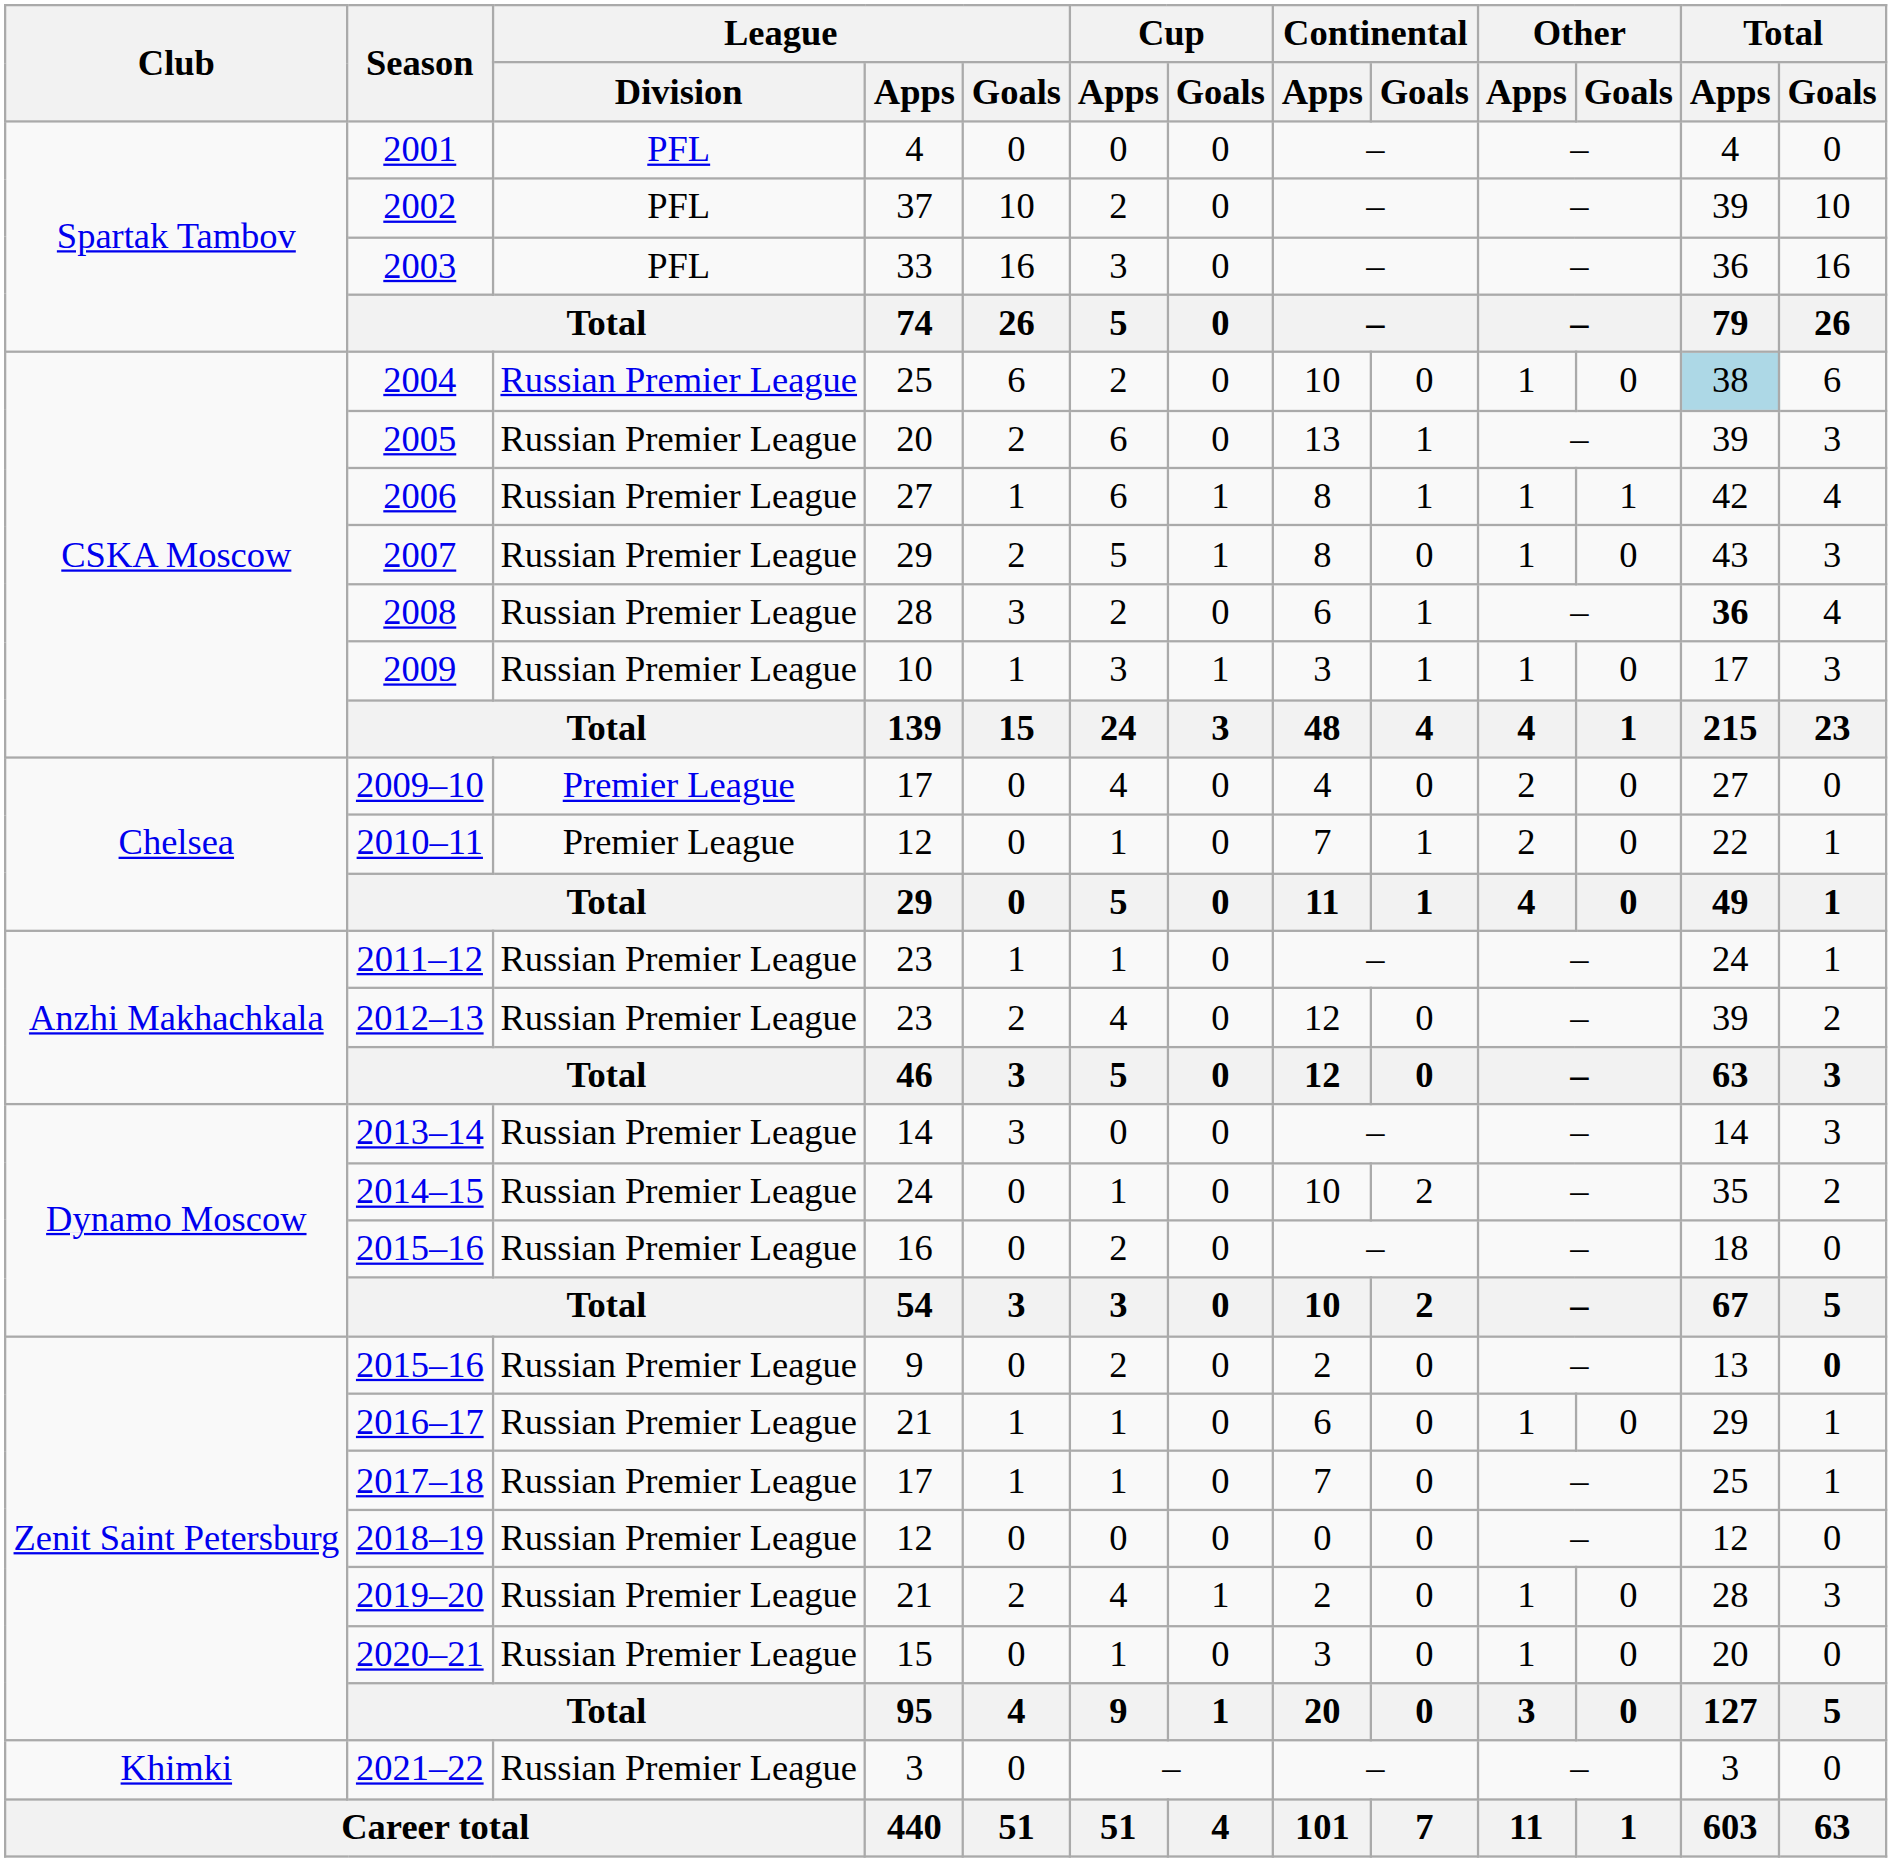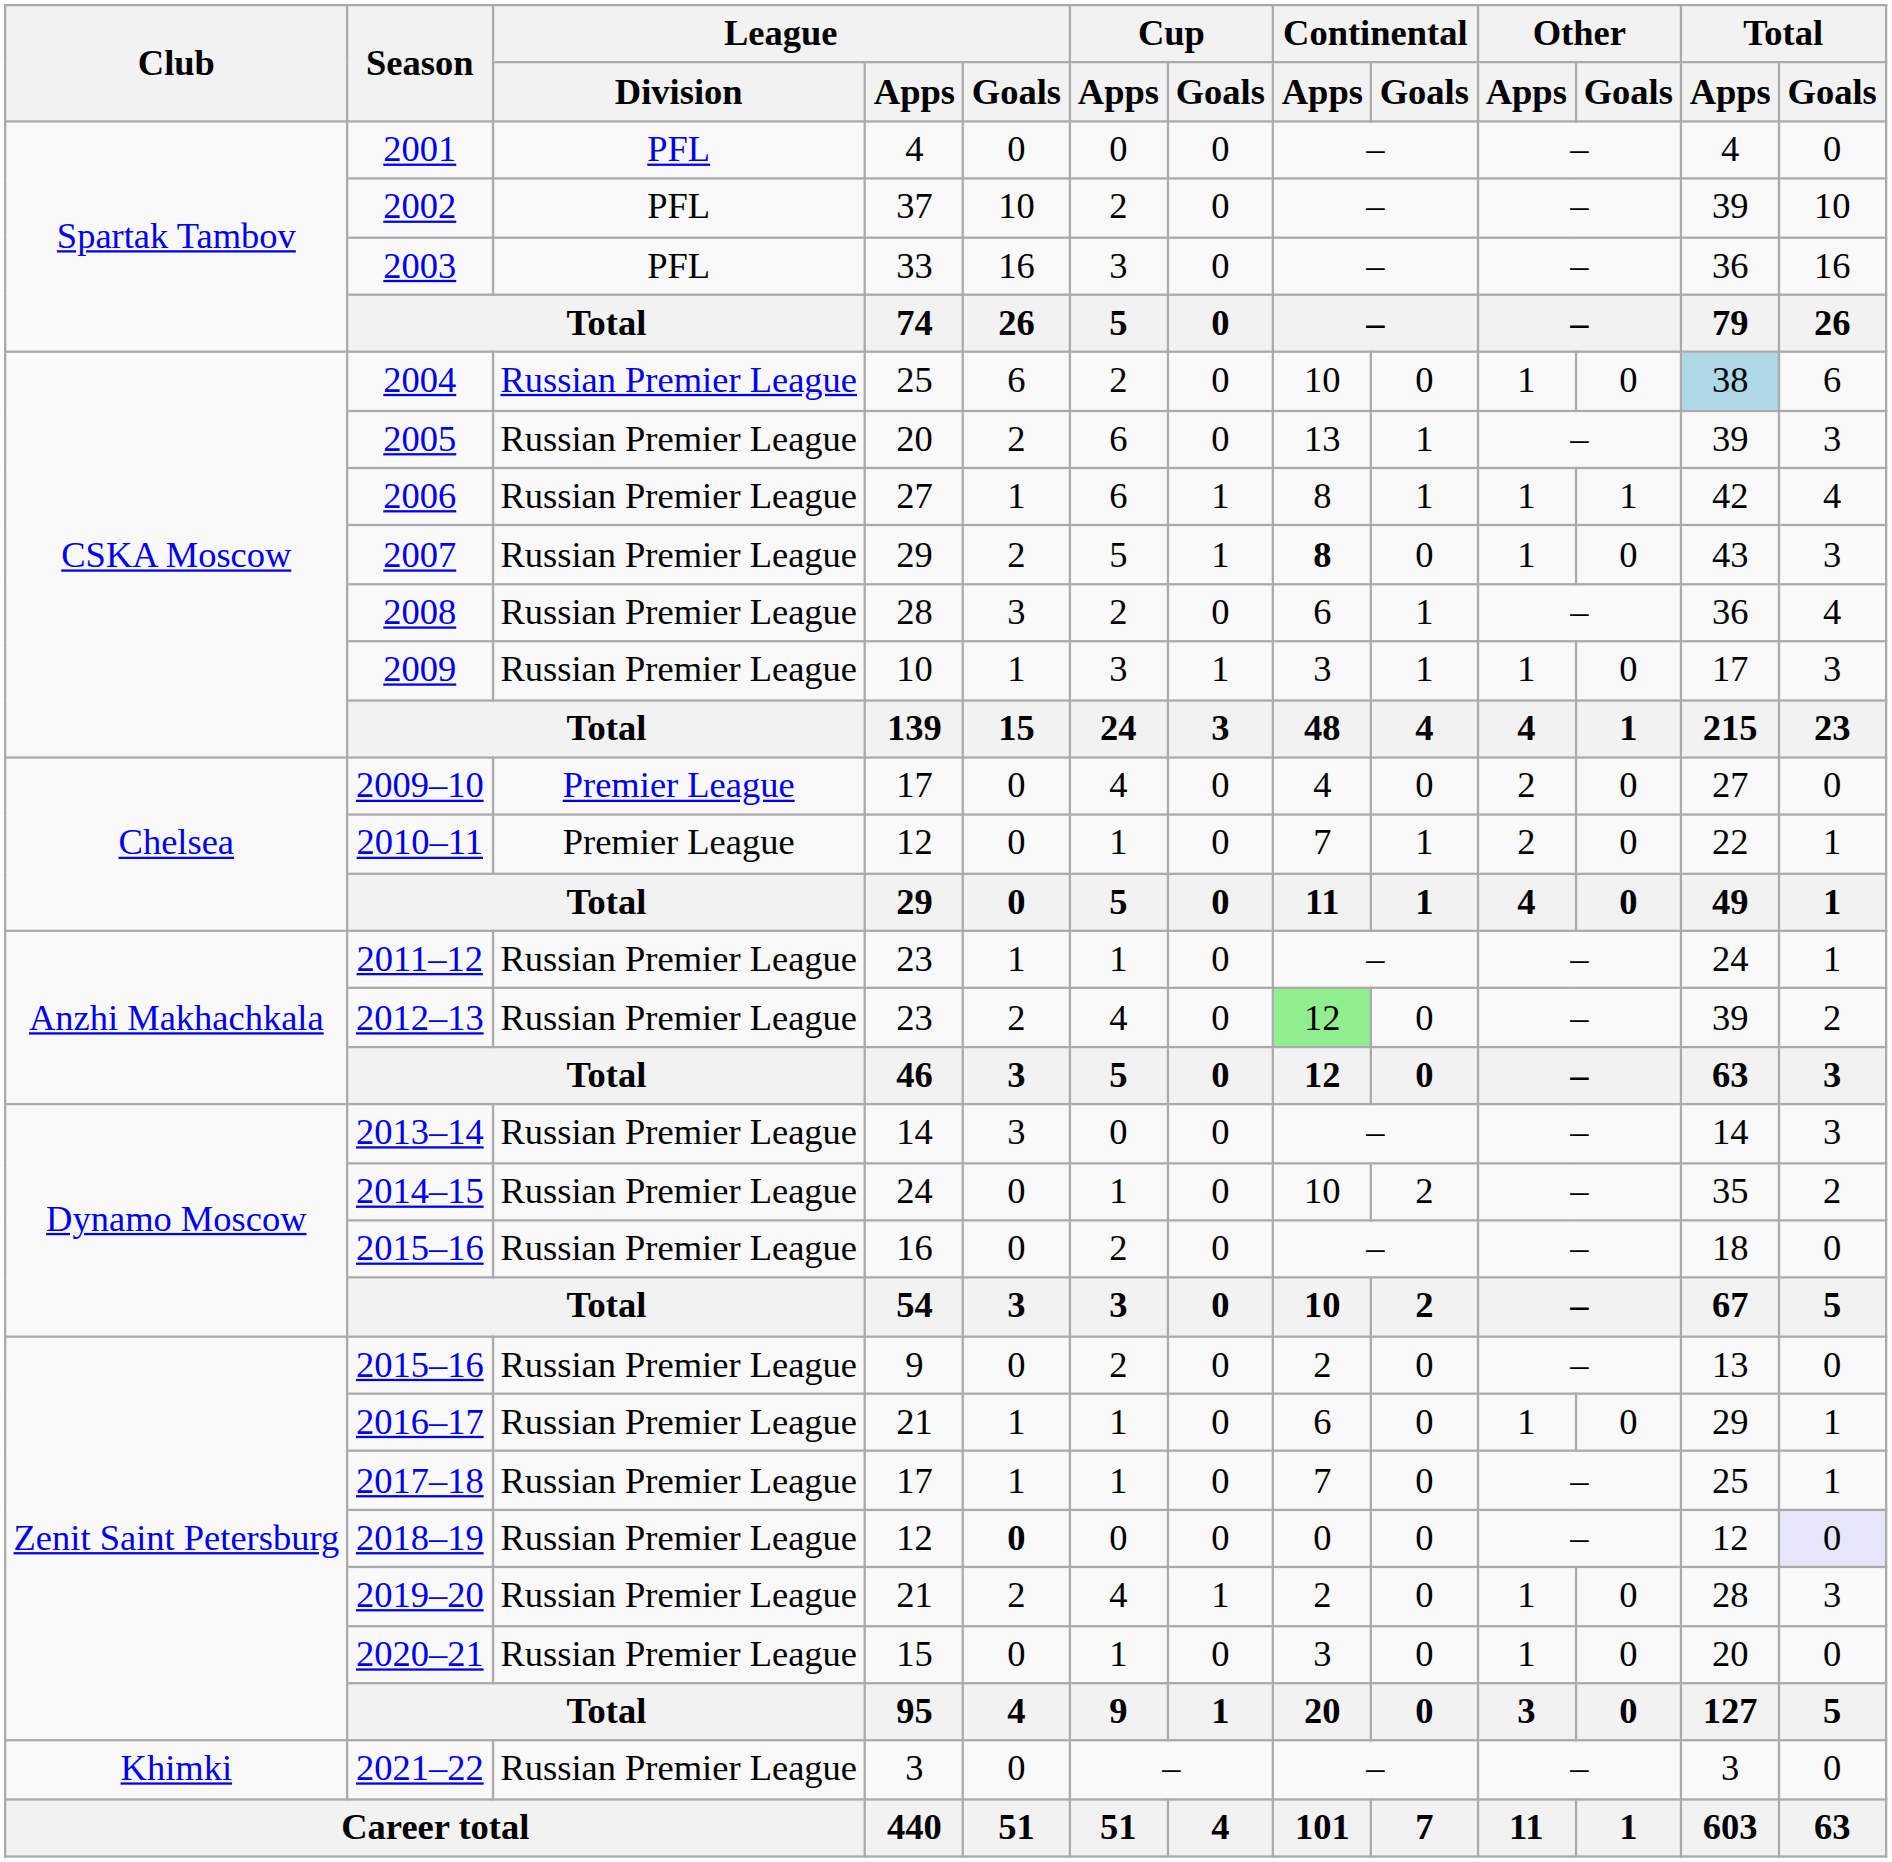(1322, 554) normal -> (1322, 554) bold
(1730, 611) bold -> (1730, 611) normal
(1322, 1016) no background -> (1322, 1016) lightgreen background
(1832, 1364) bold -> (1832, 1364) normal
(1016, 1537) normal -> (1016, 1537) bold
(1832, 1537) no background -> (1832, 1537) lavender background
